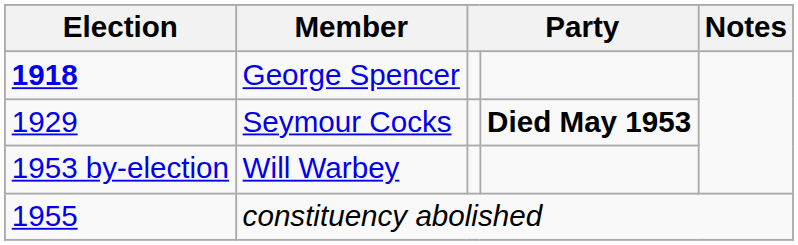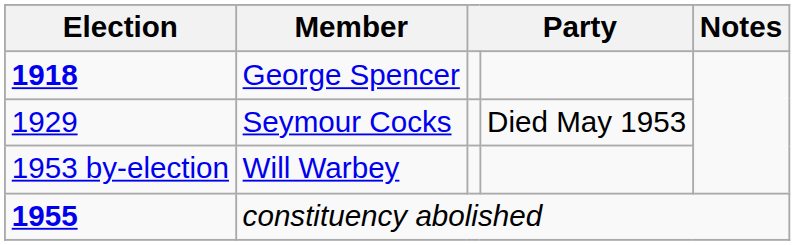(589, 121) bold -> (587, 121) normal
(45, 215) normal -> (45, 215) bold
